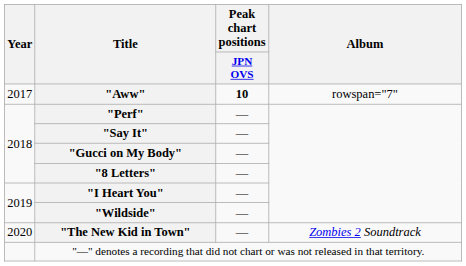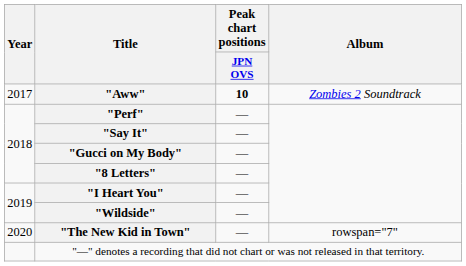(365, 94) rowspan="7" -> (365, 94) Zombies 2 Soundtrack
(365, 232) Zombies 2 Soundtrack -> (365, 232) rowspan="7"
